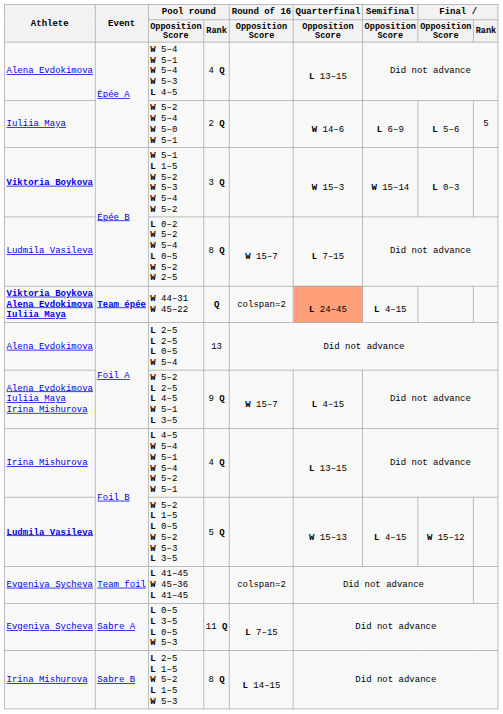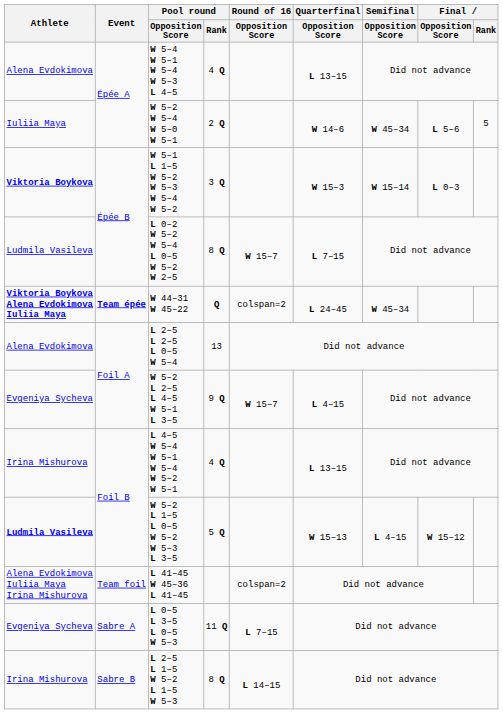(390, 129) L 6–9 -> (390, 129) W 45–34
(328, 309) lightsalmon background -> (328, 309) no background
(390, 309) L 4–15 -> (390, 309) W 45–34
(50, 399) Alena Evdokimova Iuliia Maya Irina Mishurova -> (50, 399) Evgeniya Sycheva
(50, 585) Evgeniya Sycheva -> (50, 585) Alena Evdokimova Iuliia Maya Irina Mishurova
